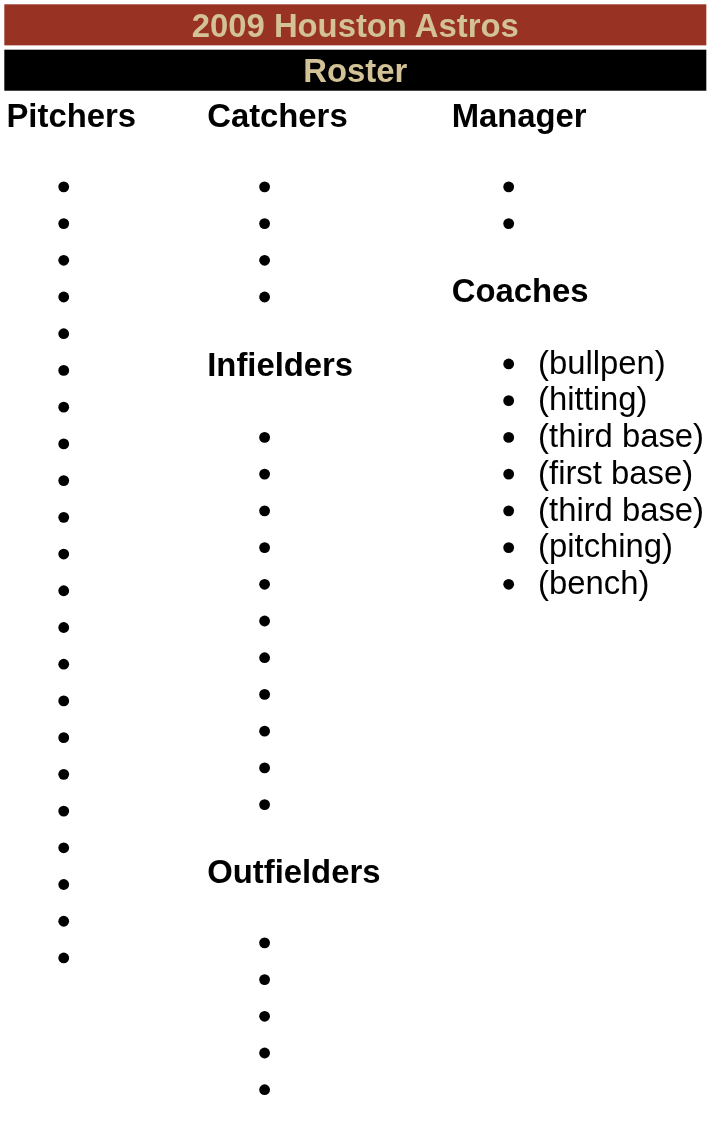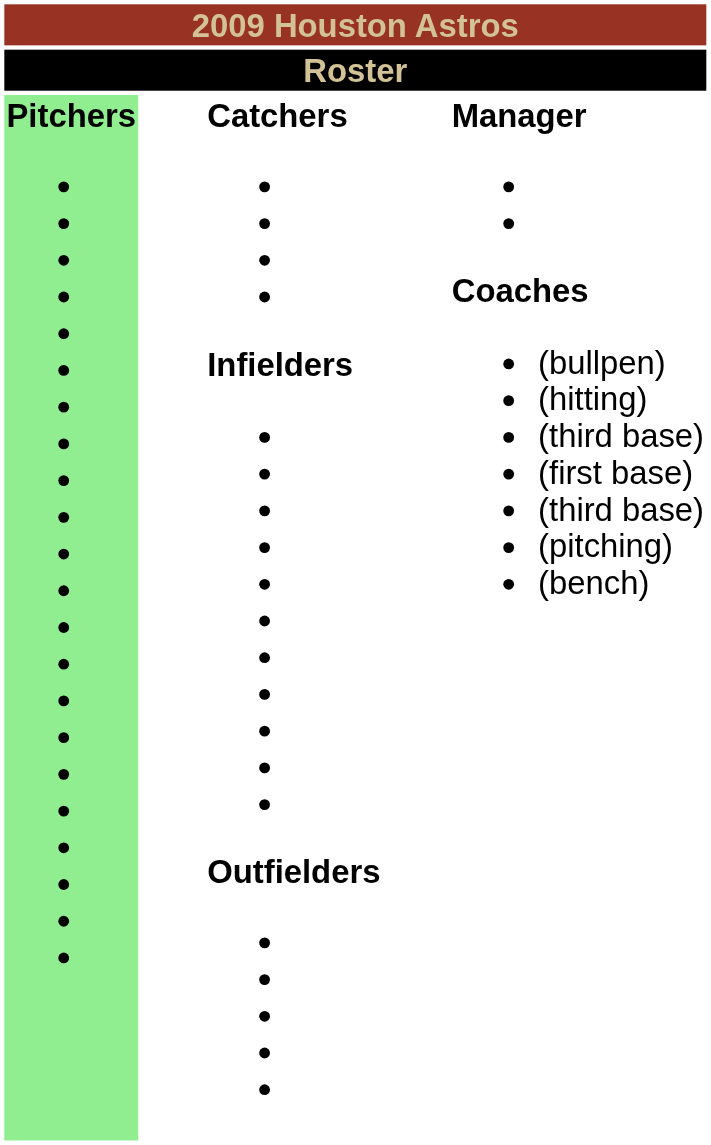(71, 536) no background -> (71, 536) lightgreen background
